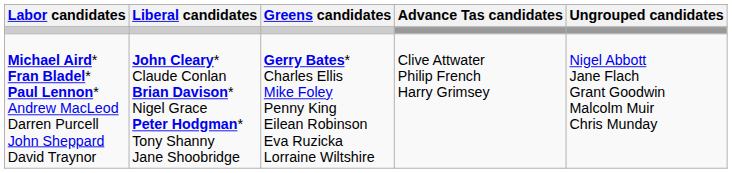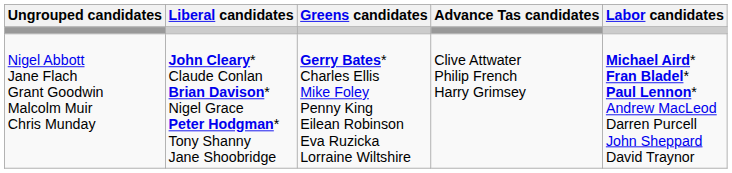columns swapped: (67, 15) <-> (647, 15)
